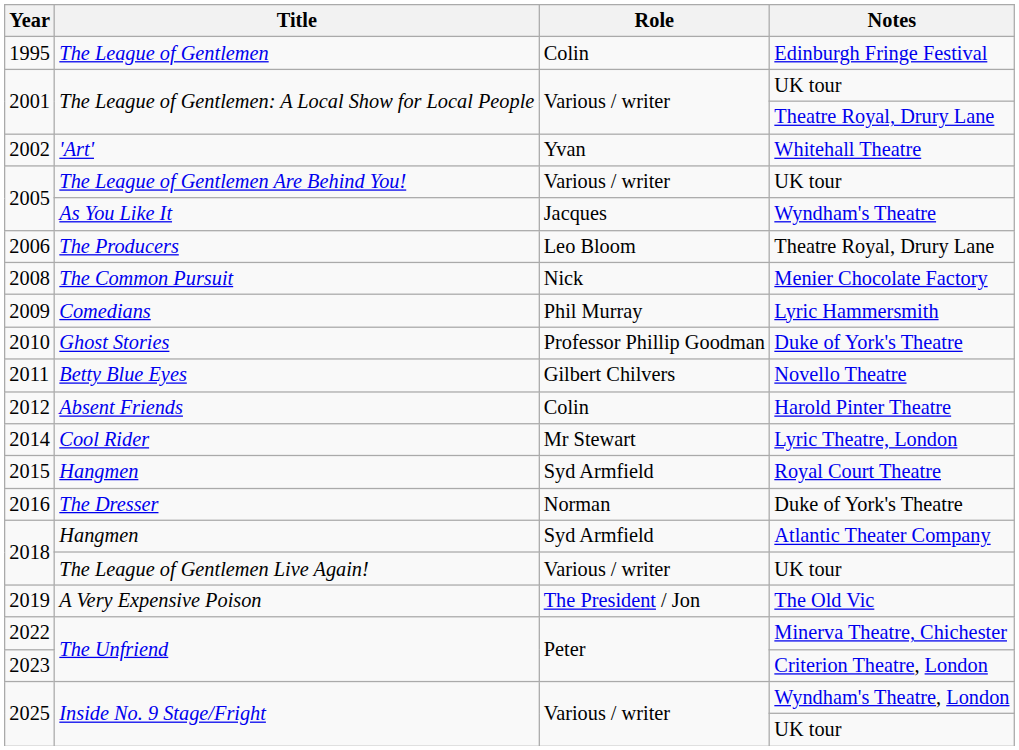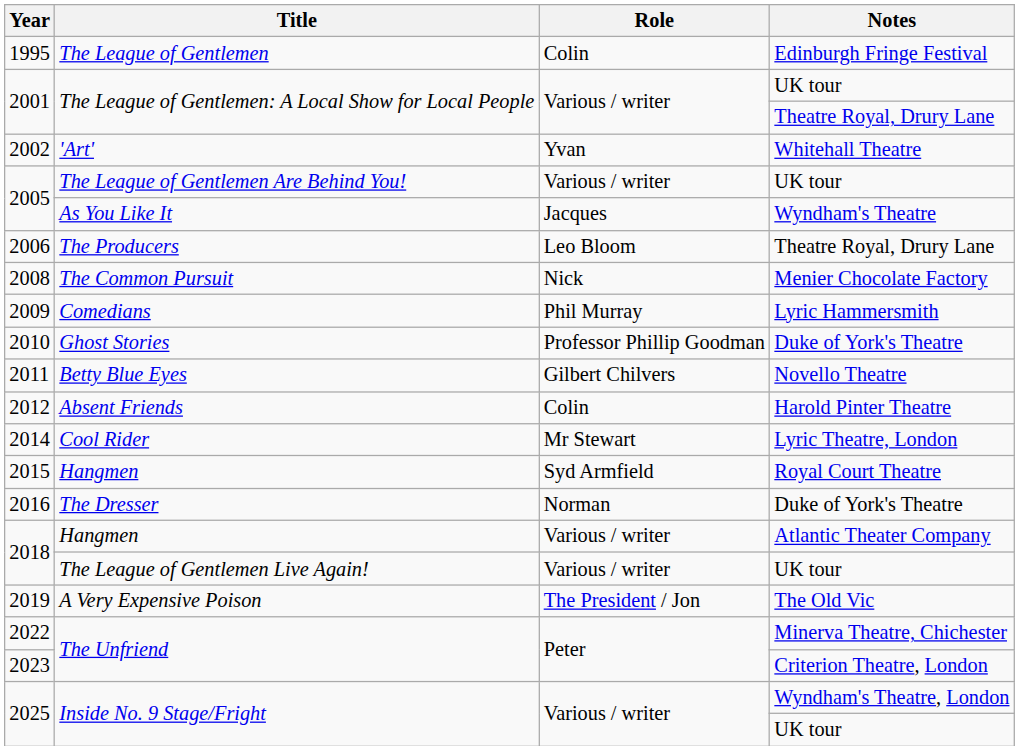(599, 536) Syd Armfield -> (607, 536) Various / writer
